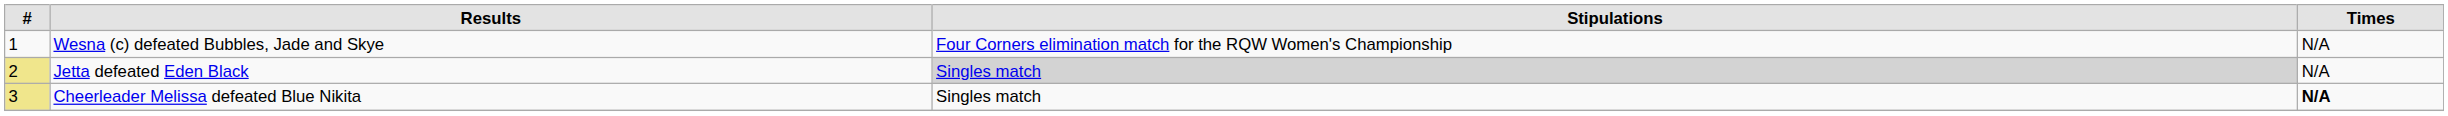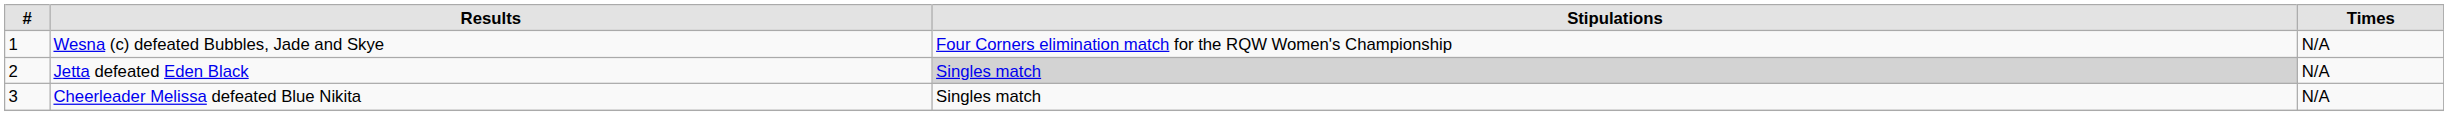(13, 70) khaki background -> (13, 70) no background
(13, 96) khaki background -> (13, 96) no background
(2316, 96) bold -> (2316, 96) normal
